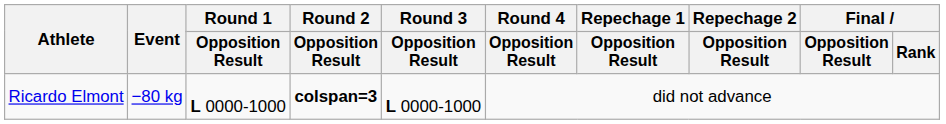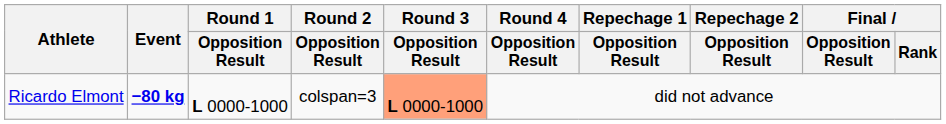(157, 97) normal -> (158, 97) bold
(336, 97) bold -> (338, 97) normal
(433, 106) no background -> (435, 106) lightsalmon background
